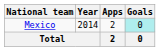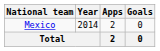(140, 25) paleturquoise background -> (140, 25) no background
